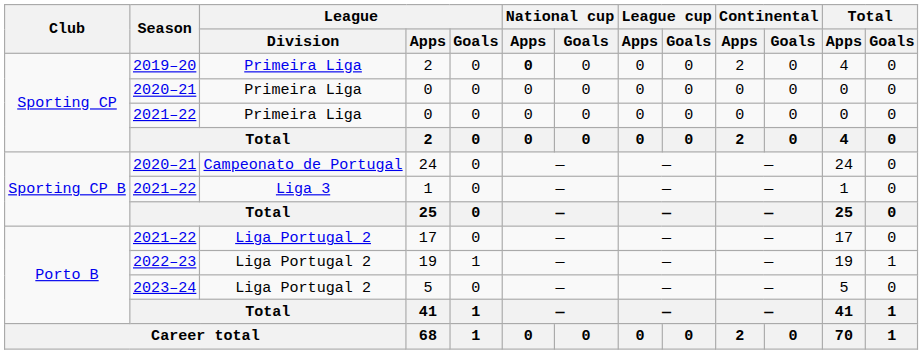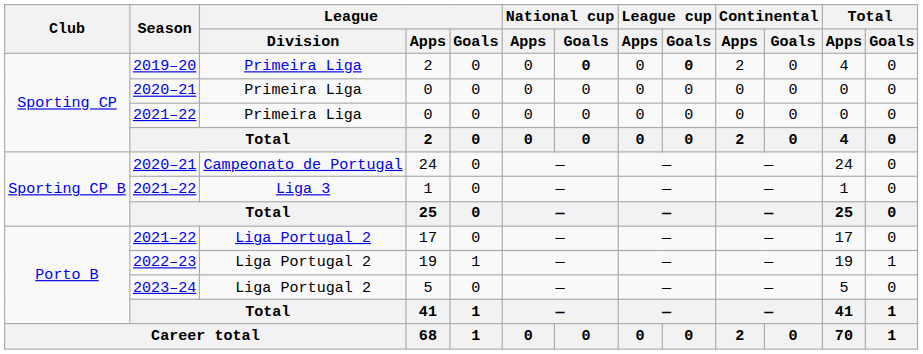(528, 66) bold -> (528, 66) normal
(586, 66) normal -> (586, 66) bold
(689, 66) normal -> (689, 66) bold
